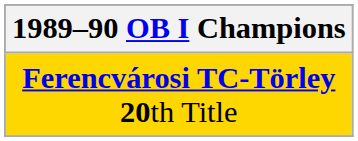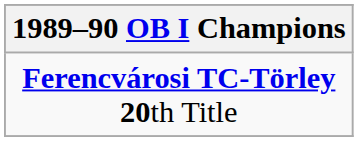(179, 93) gold background -> (179, 93) no background
